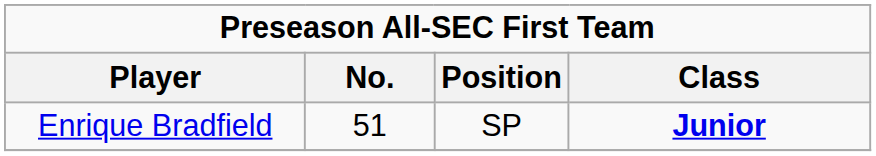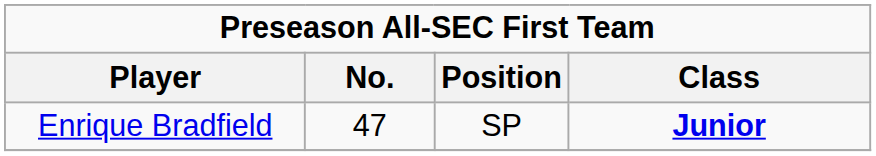(370, 125) 51 -> (370, 125) 47
